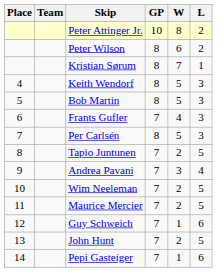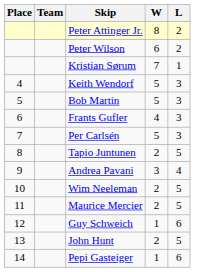- column: (156, 13)
